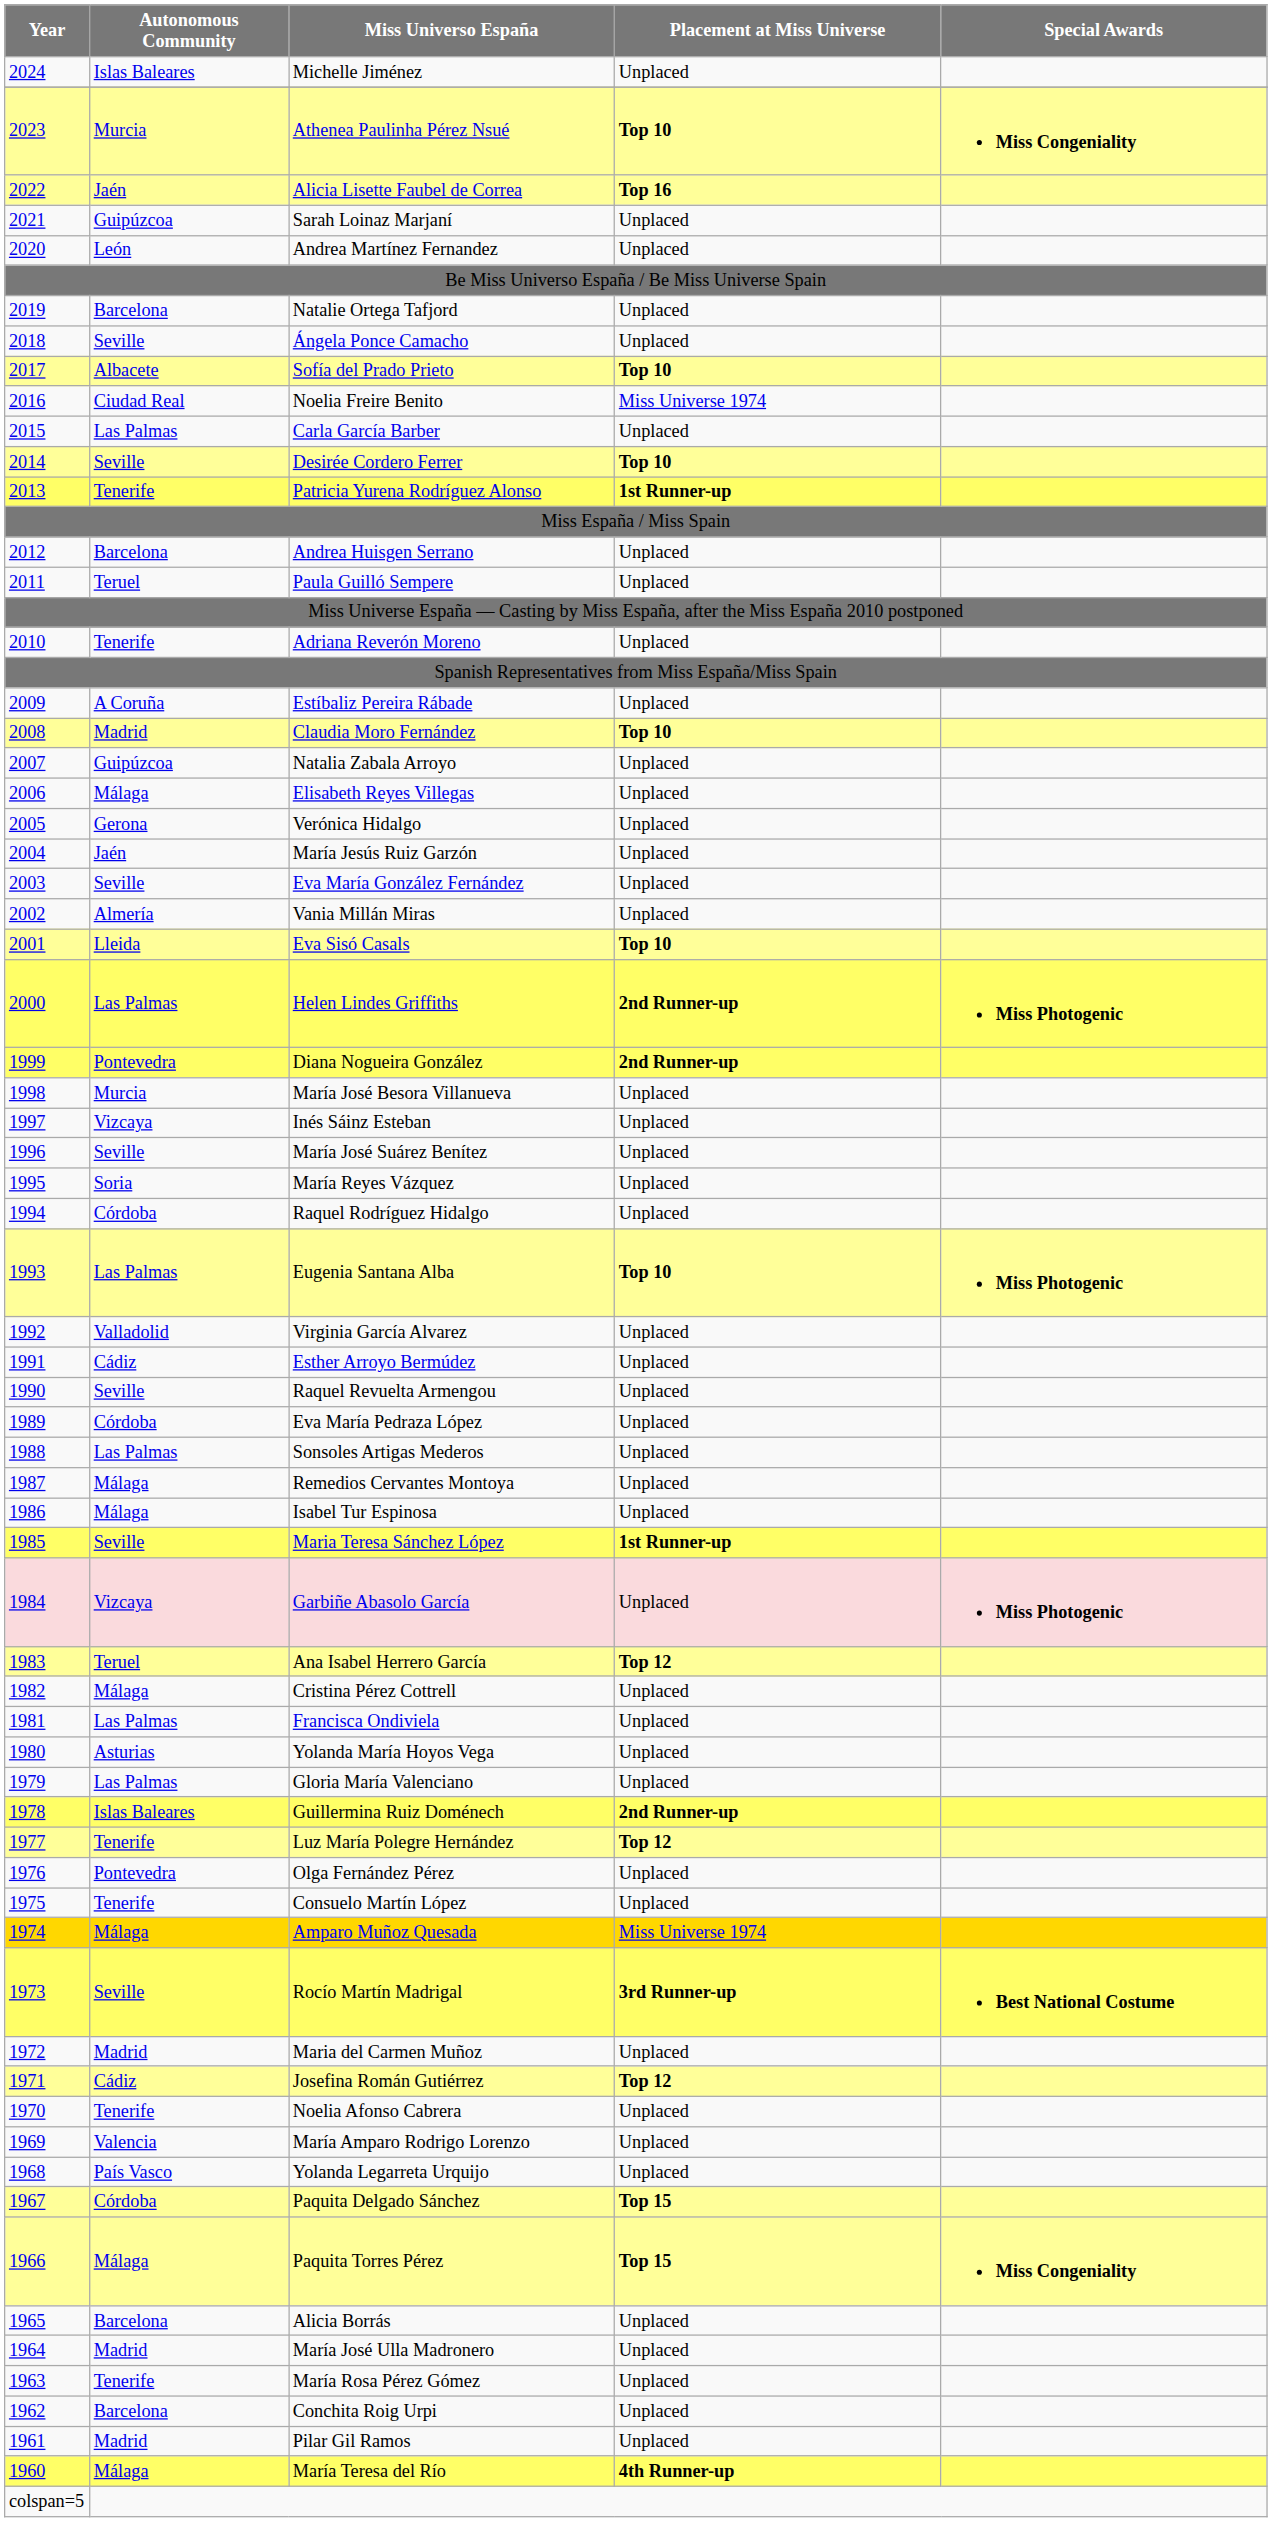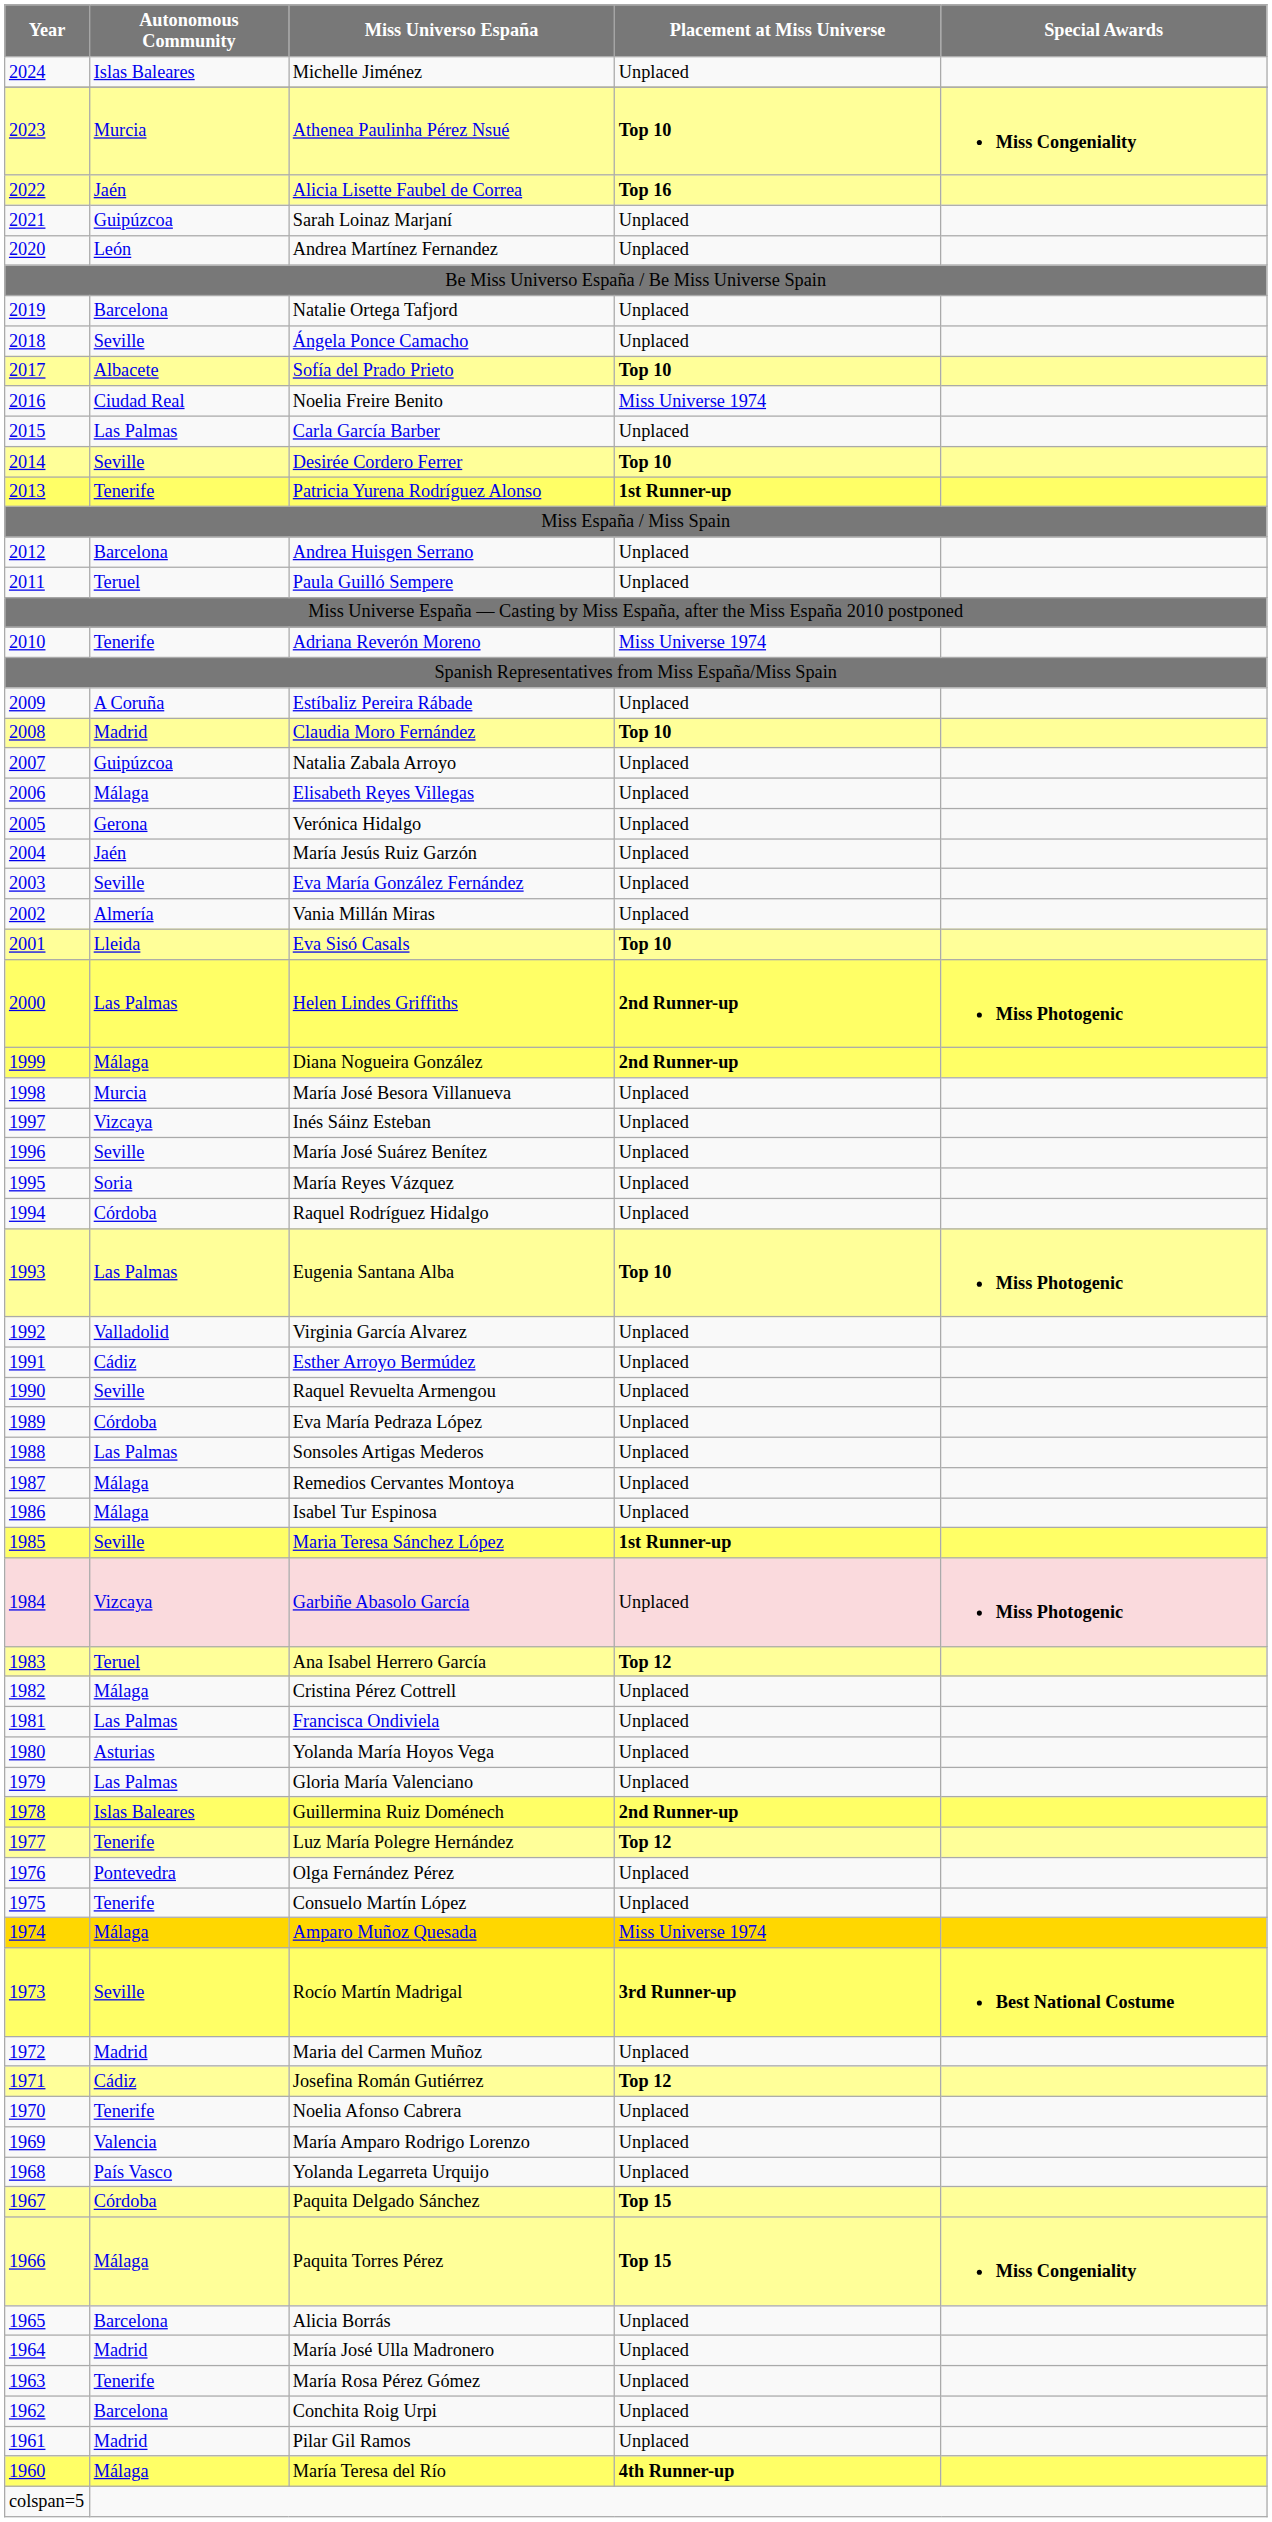(654, 642) Unplaced -> (692, 642) Miss Universe 1974
(135, 1062) Pontevedra -> (121, 1062) Málaga
